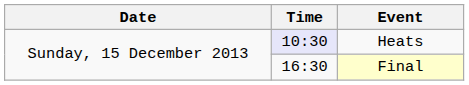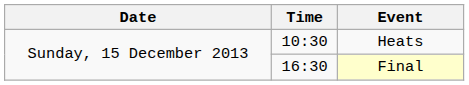(305, 42) lavender background -> (305, 42) no background
